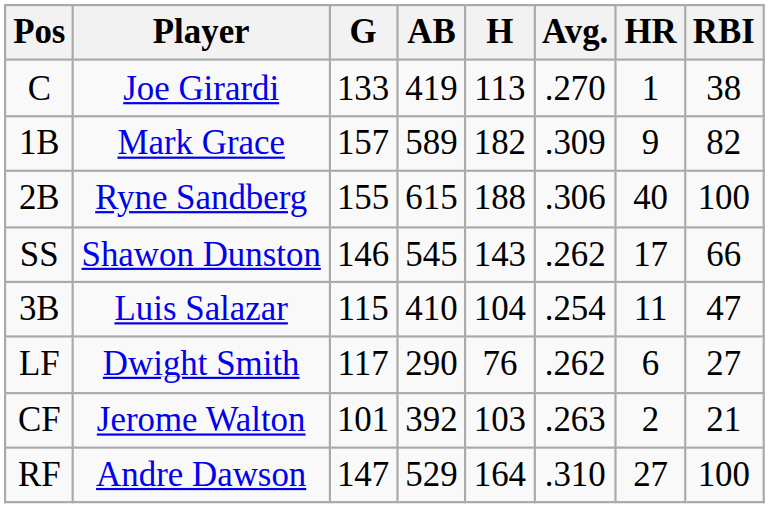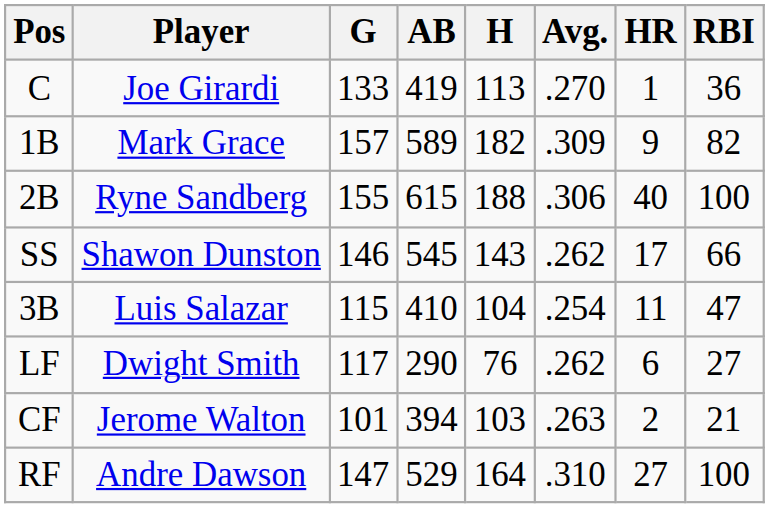(724, 87) 38 -> (724, 87) 36
(431, 419) 392 -> (431, 419) 394
